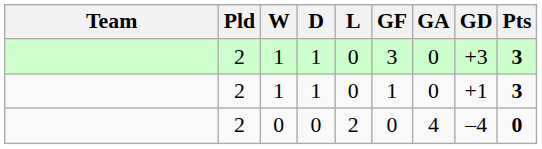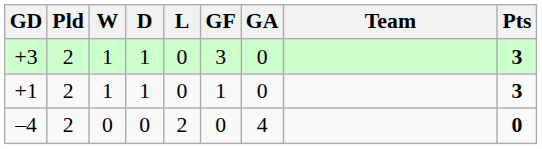columns swapped: (112, 21) <-> (476, 21)
